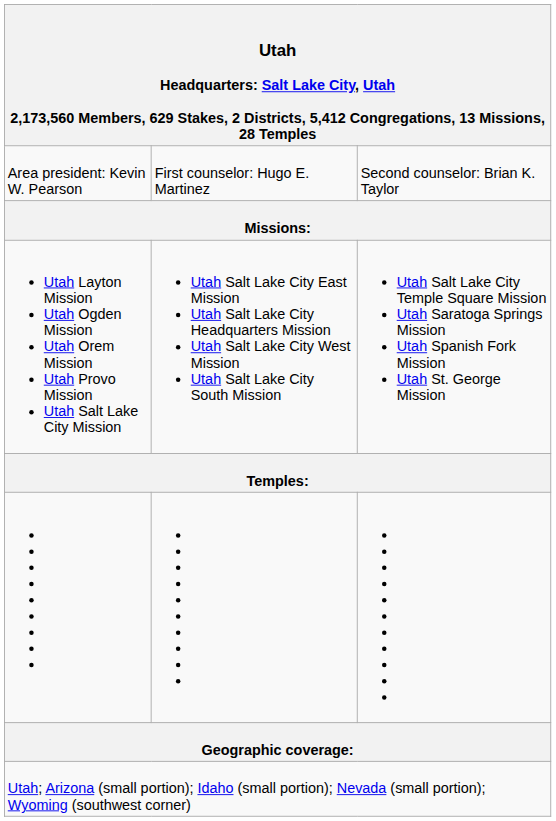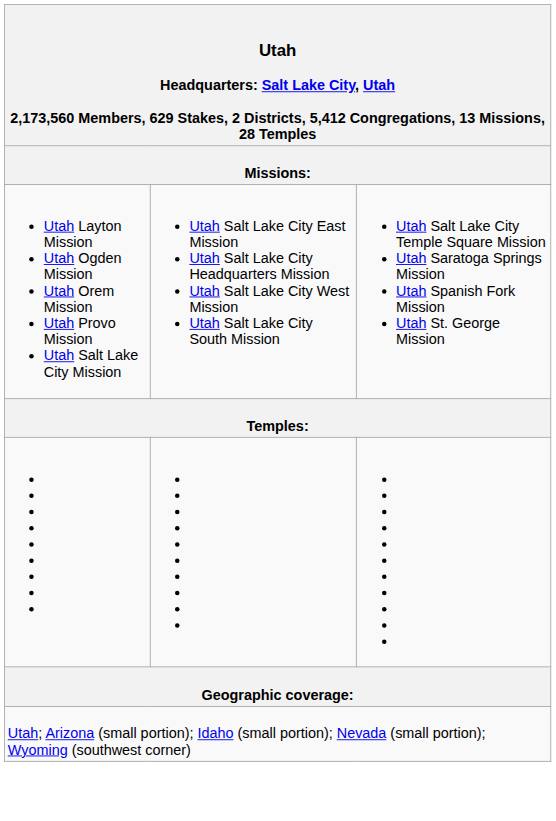- row: (77, 181)
